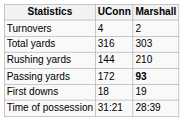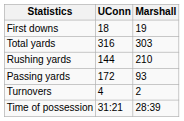rows swapped: (32, 92) <-> (29, 28)
(141, 76) bold -> (141, 76) normal
